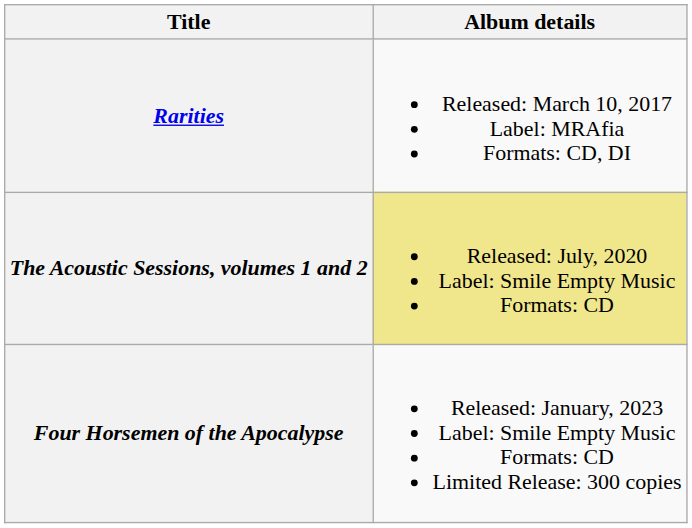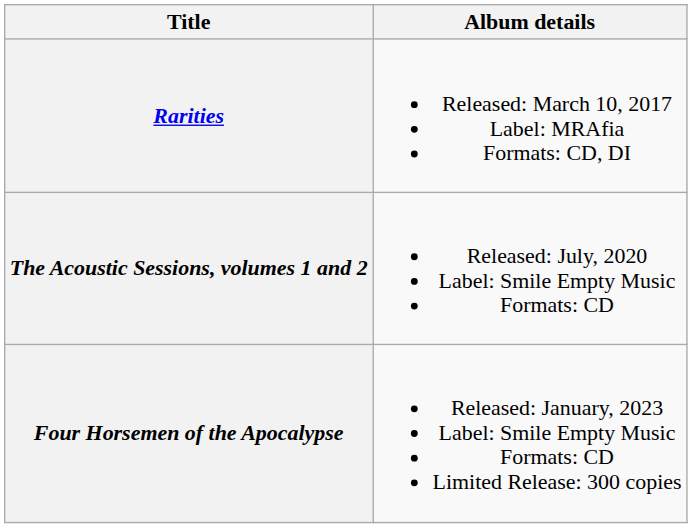(530, 281) khaki background -> (530, 281) no background
